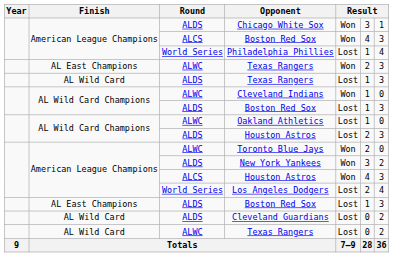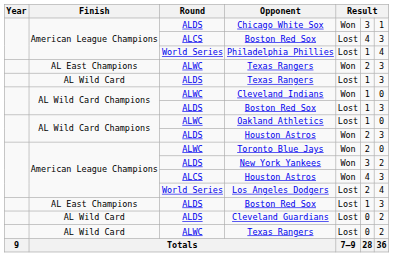(348, 39) Won -> (348, 39) Lost
(348, 135) Lost -> (348, 135) Won
